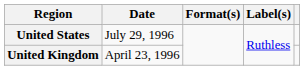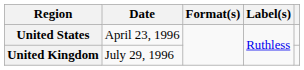(139, 34) July 29, 1996 -> (142, 34) April 23, 1996
(142, 55) April 23, 1996 -> (139, 55) July 29, 1996
